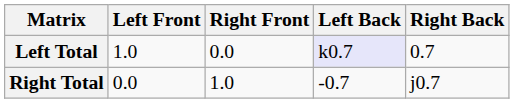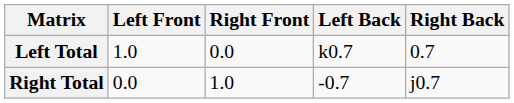(336, 51) lavender background -> (336, 51) no background
